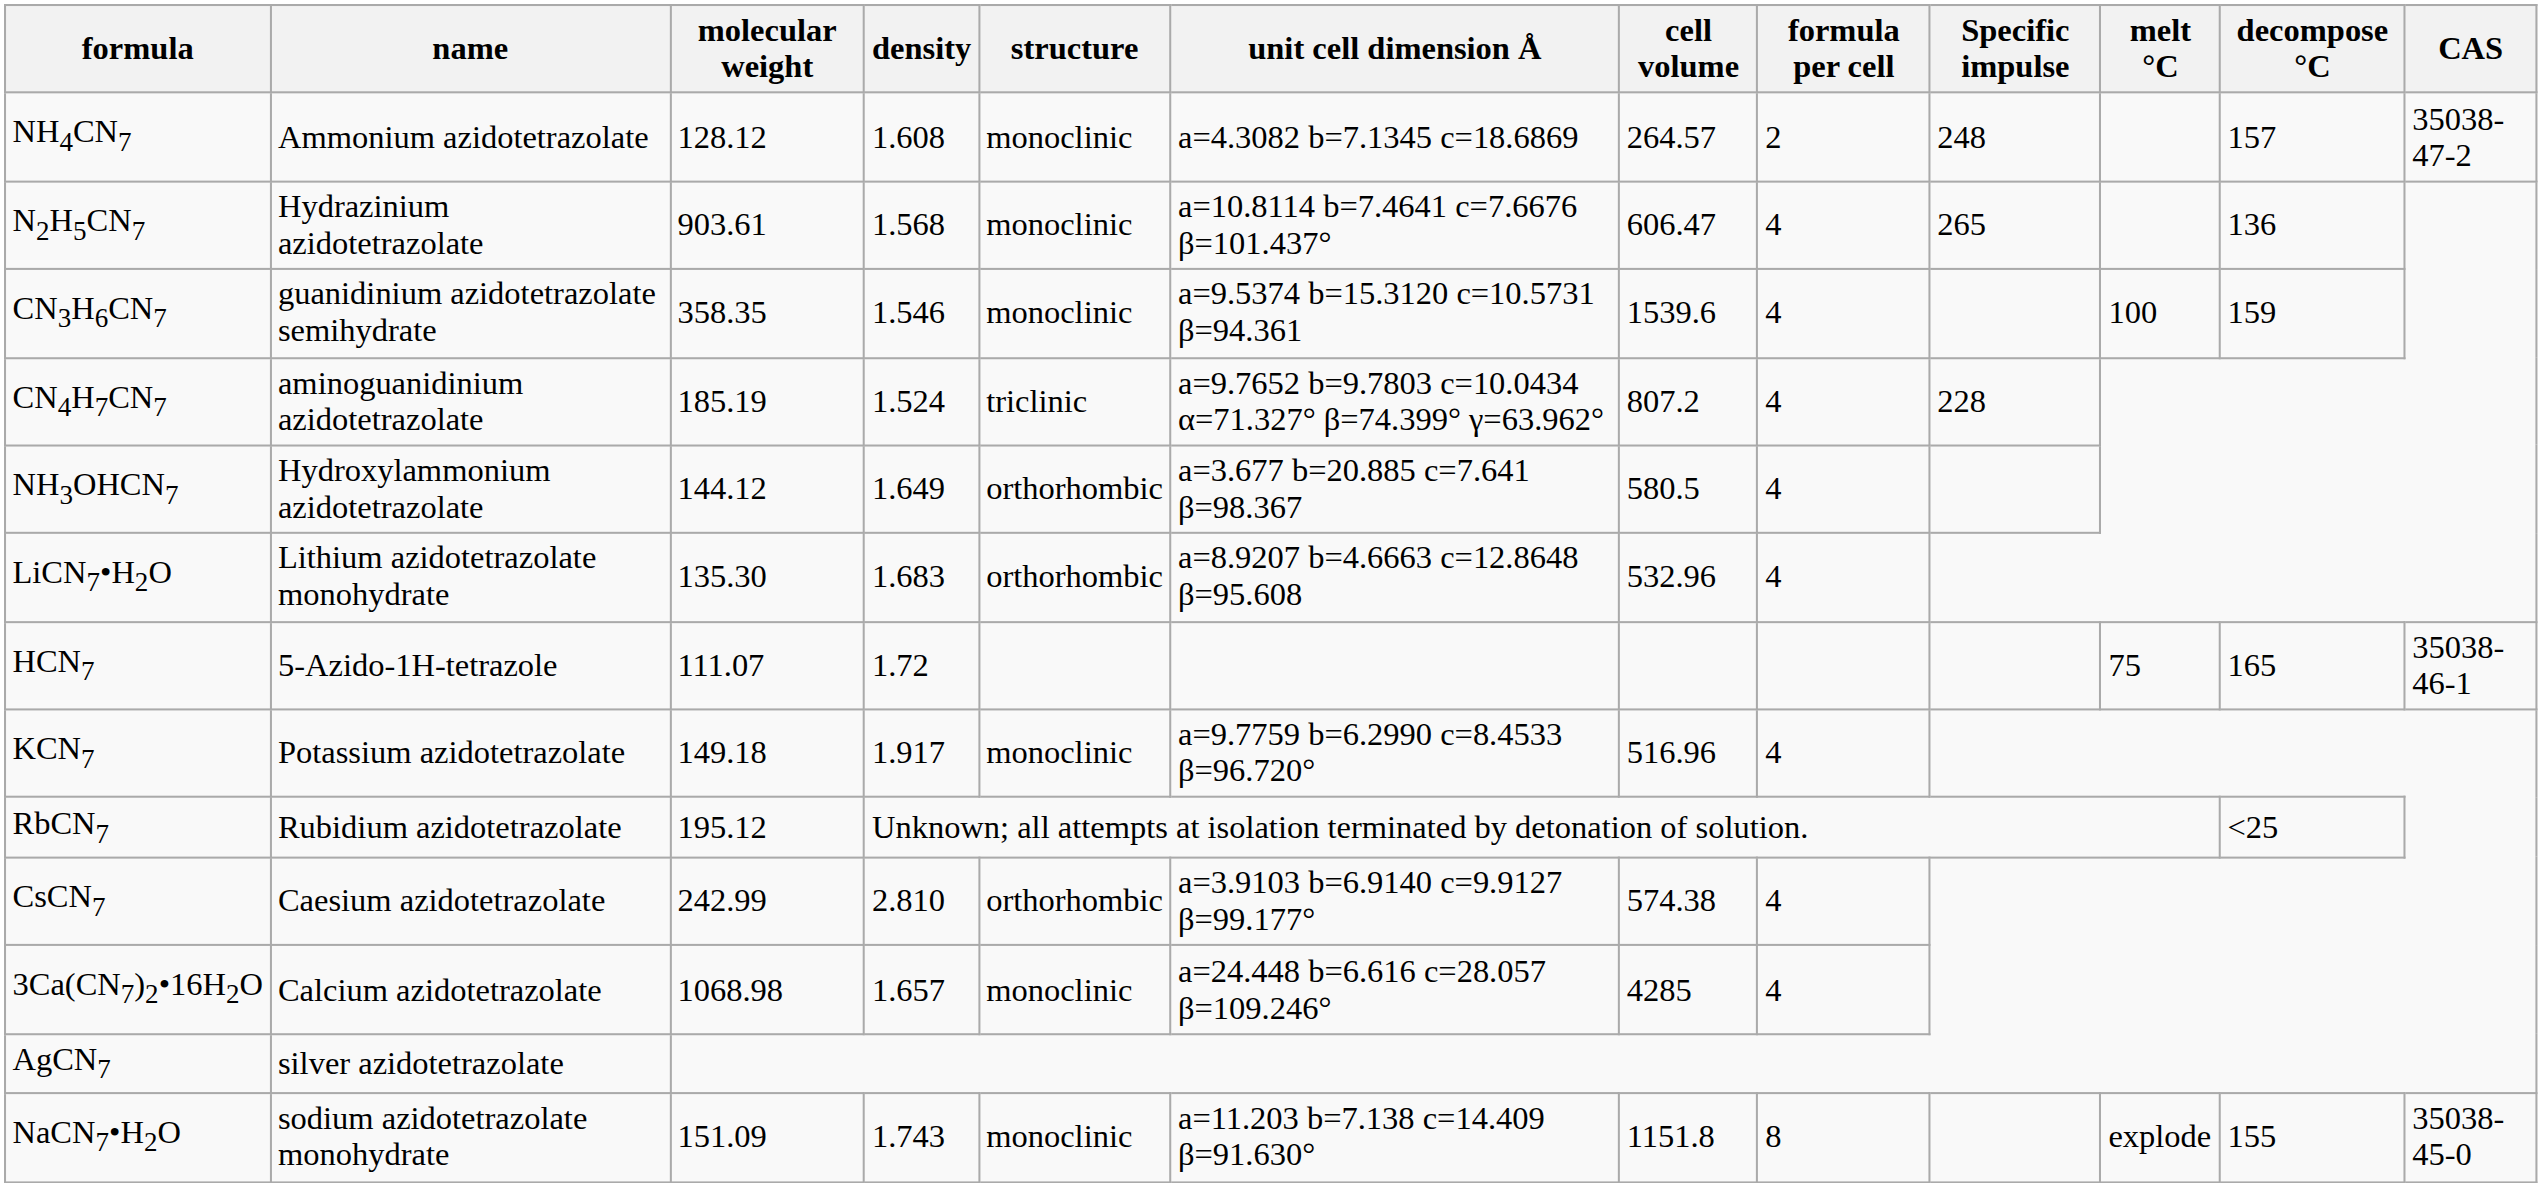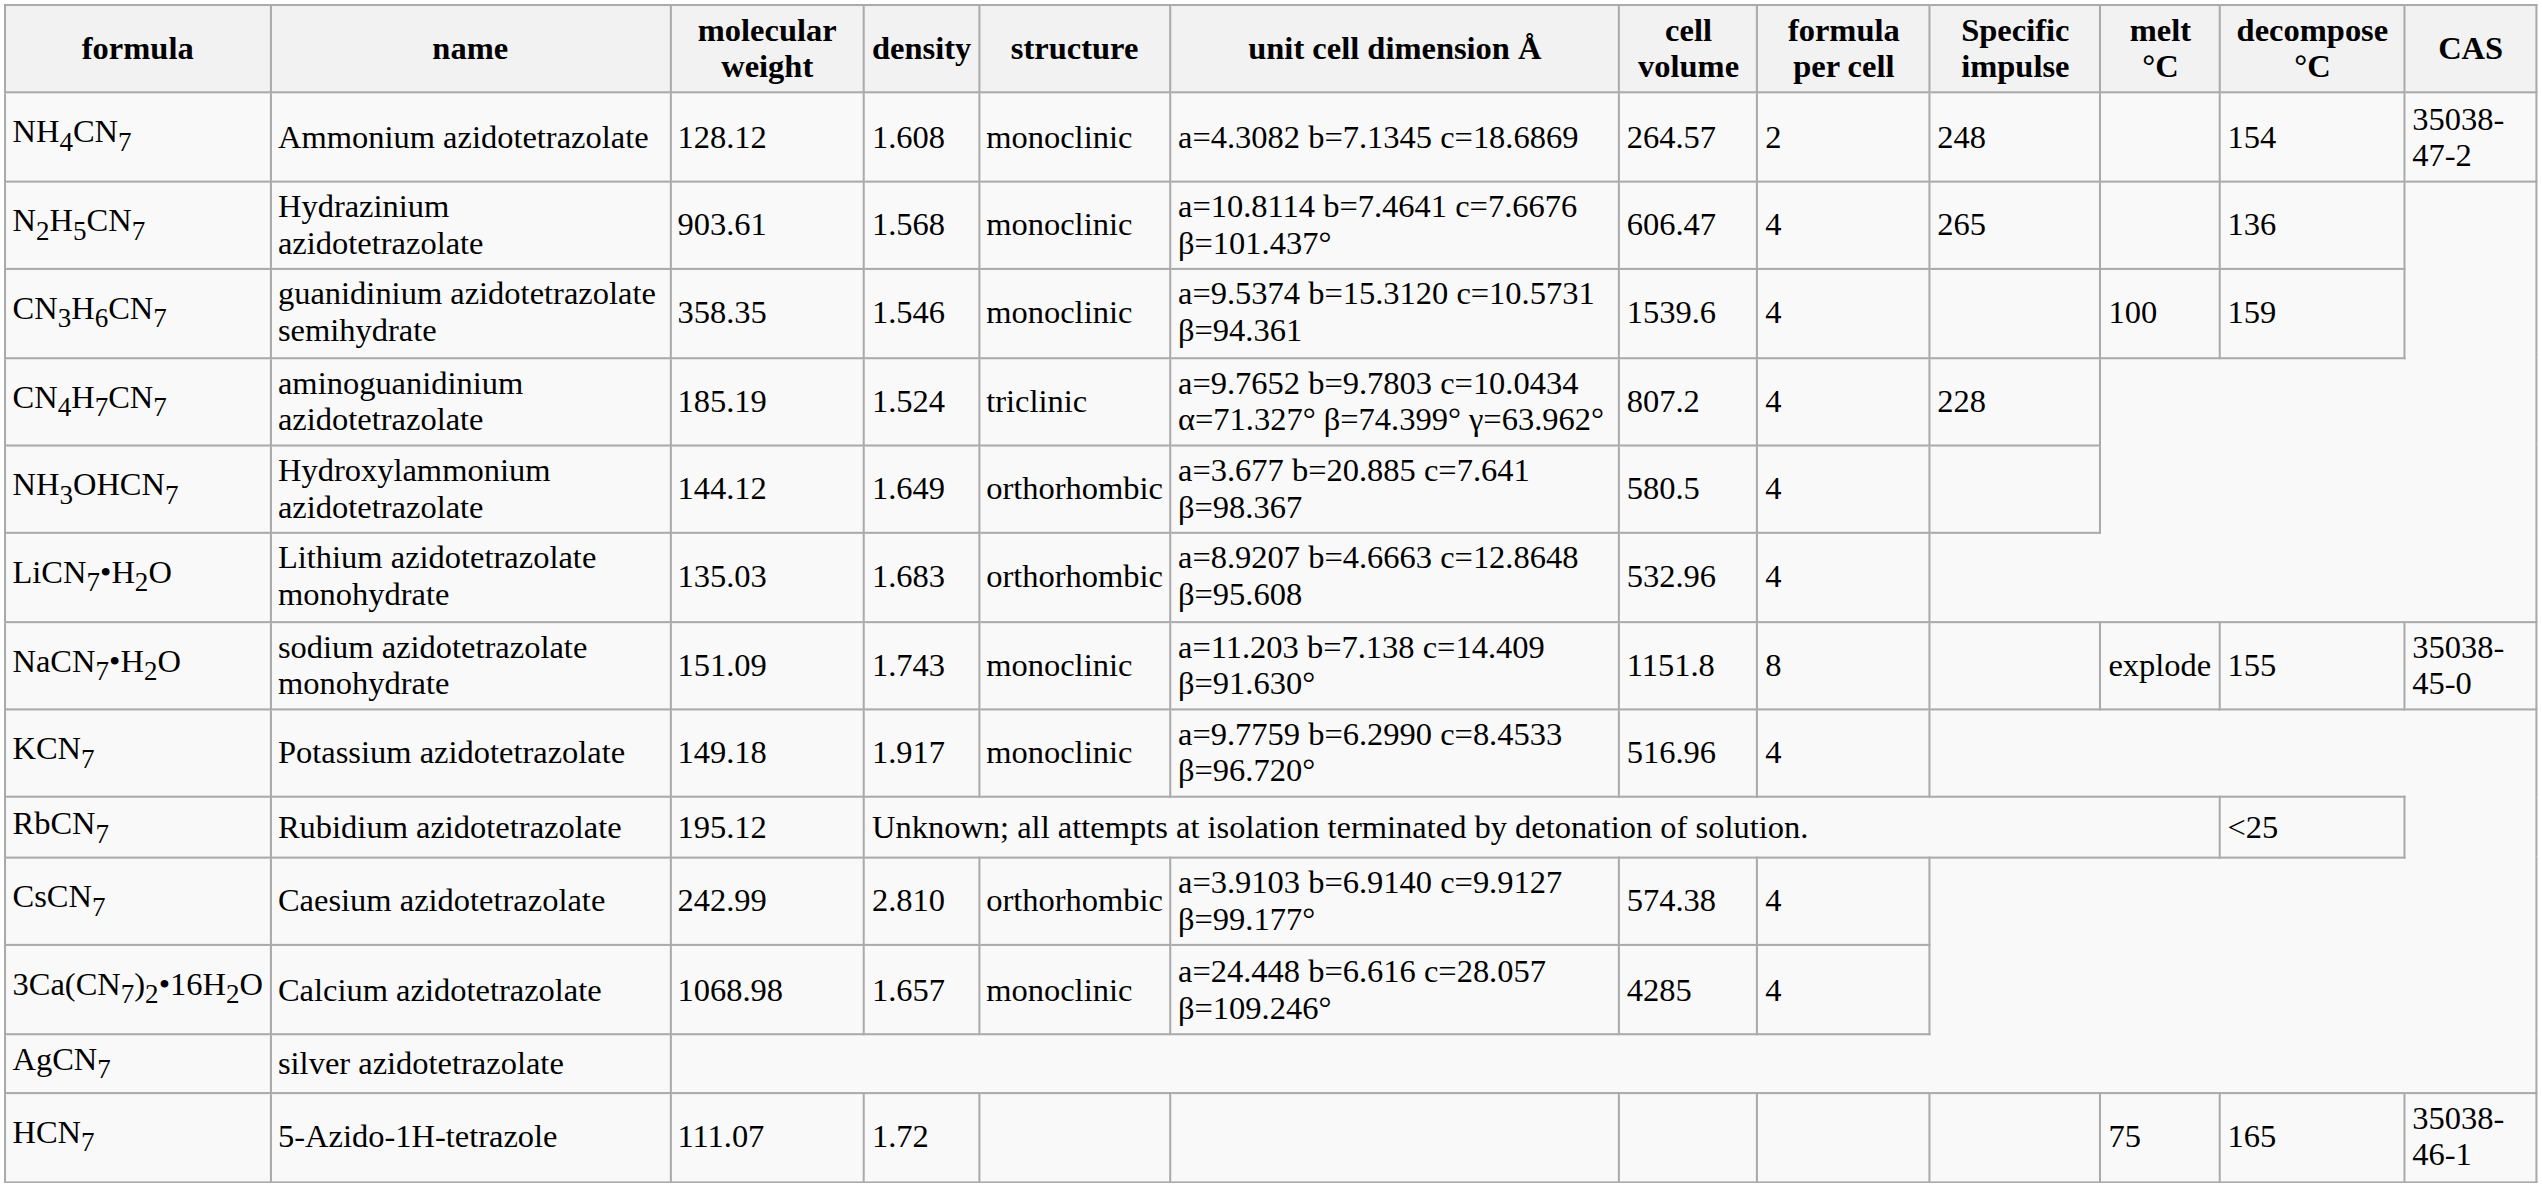(2252, 136) 157 -> (2252, 136) 154
(722, 576) 135.30 -> (722, 576) 135.03
rows swapped: (97, 1137) <-> (54, 664)
